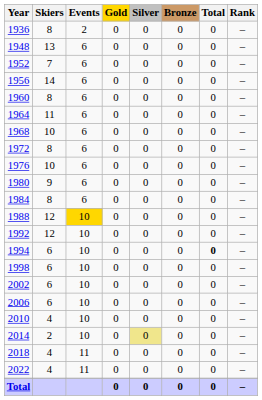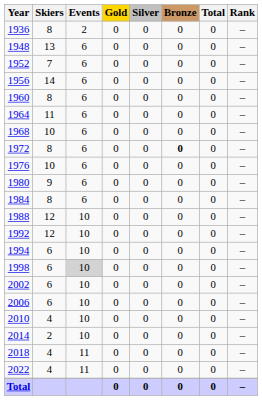(180, 149) normal -> (180, 149) bold
(84, 217) gold background -> (84, 217) no background
(213, 251) bold -> (213, 251) normal
(84, 268) no background -> (84, 268) lightgrey background
(146, 336) khaki background -> (146, 336) no background
